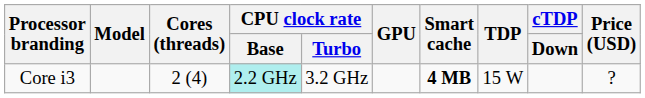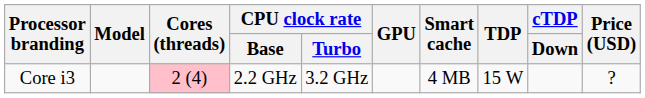(189, 78) no background -> (189, 78) pink background
(265, 78) paleturquoise background -> (265, 78) no background
(449, 78) bold -> (449, 78) normal
